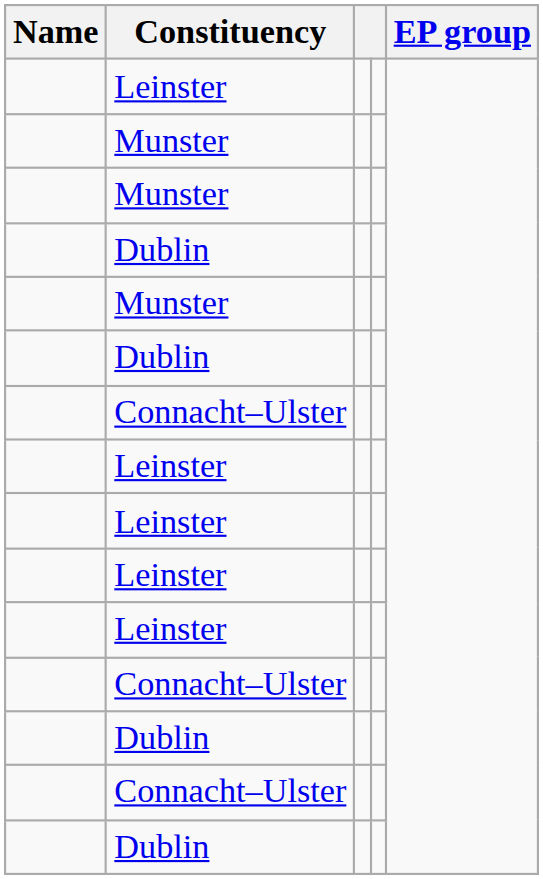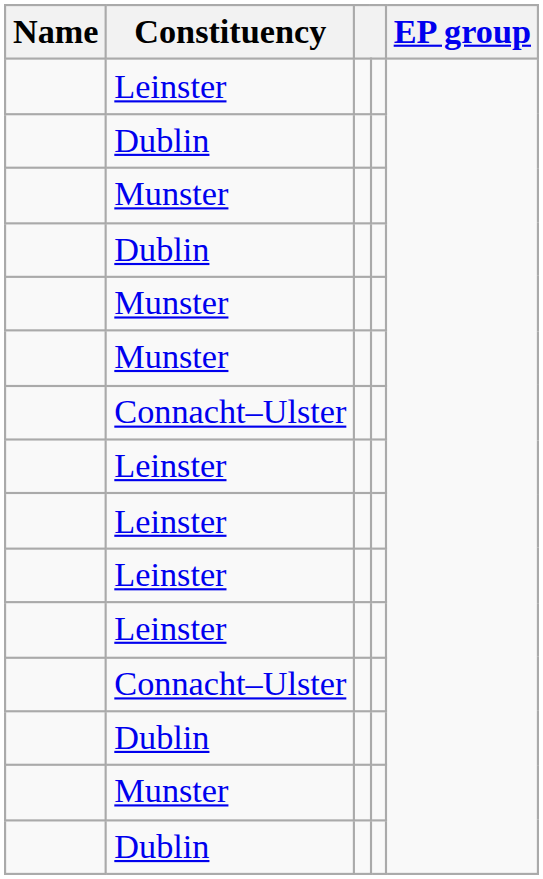(171, 140) Munster -> (162, 140) Dublin
(162, 357) Dublin -> (171, 357) Munster
(230, 791) Connacht–Ulster -> (171, 791) Munster
